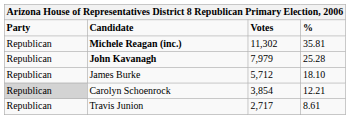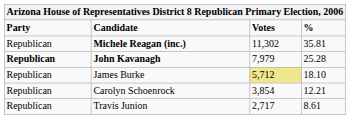(29, 59) normal -> (31, 59) bold
(262, 75) no background -> (263, 75) khaki background
(29, 91) lightgrey background -> (29, 91) no background
